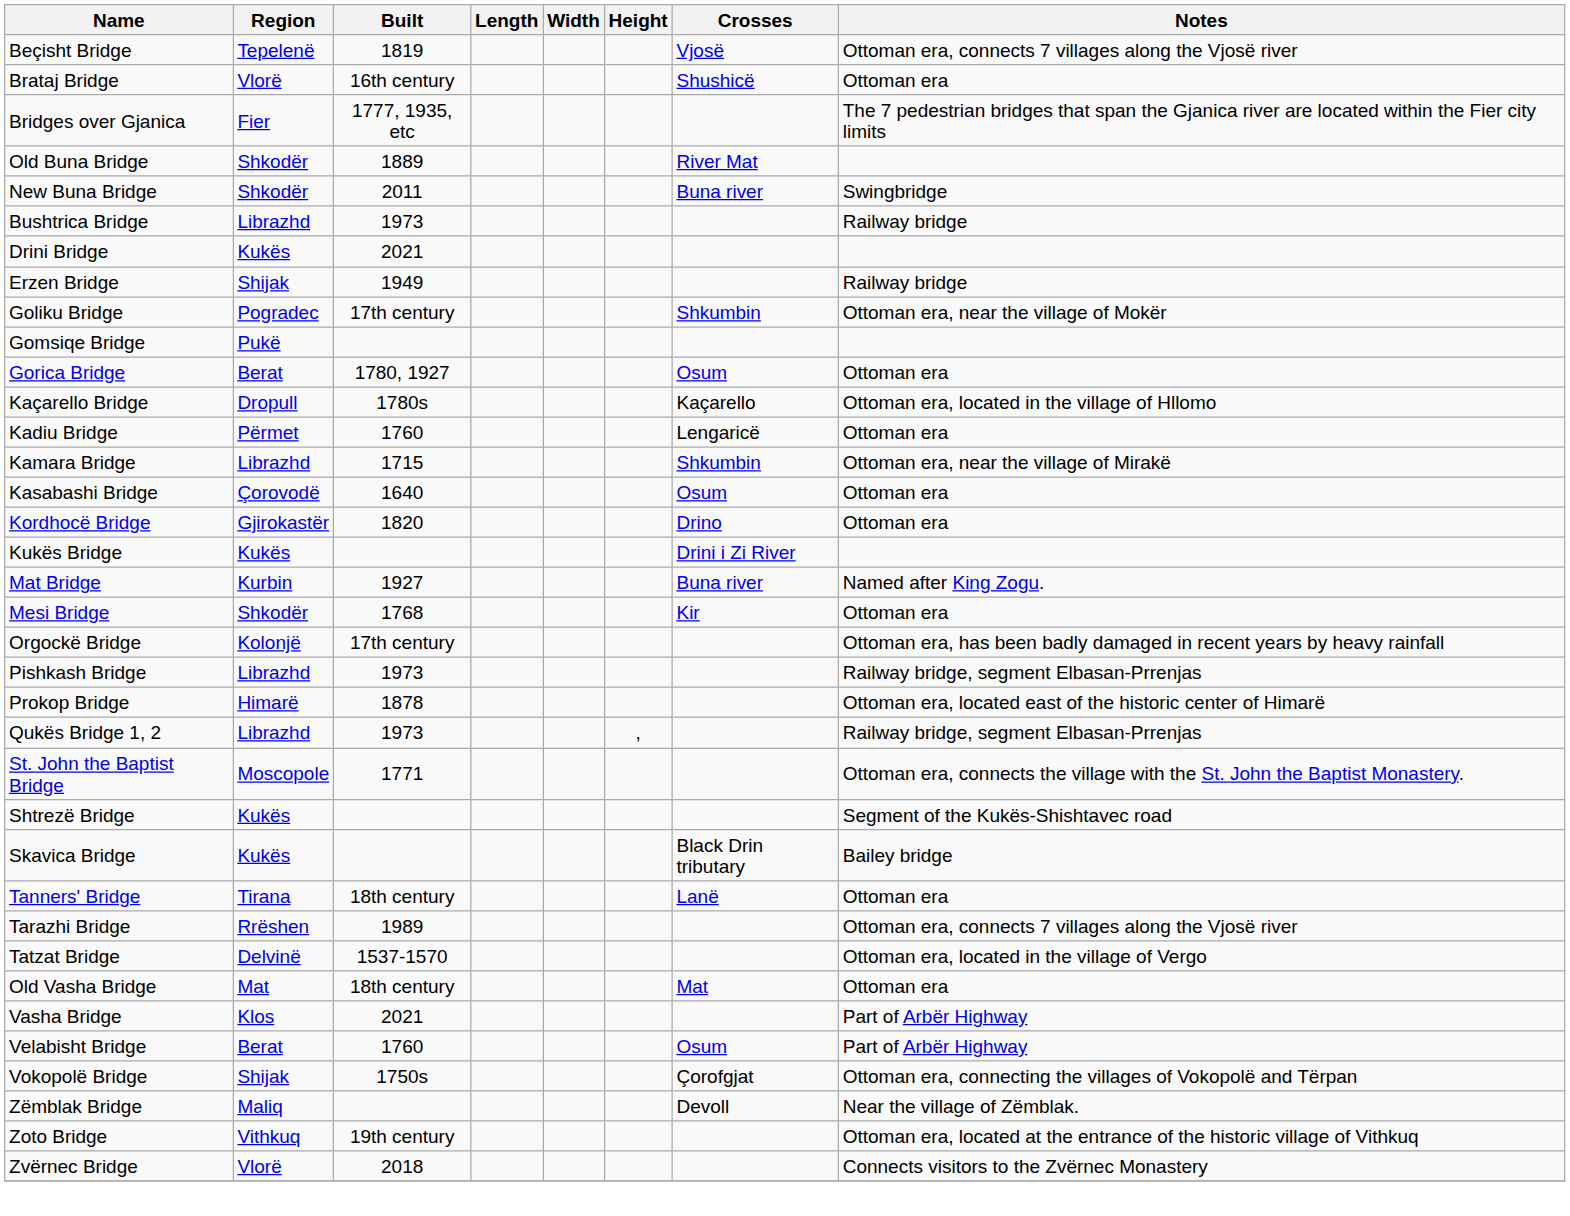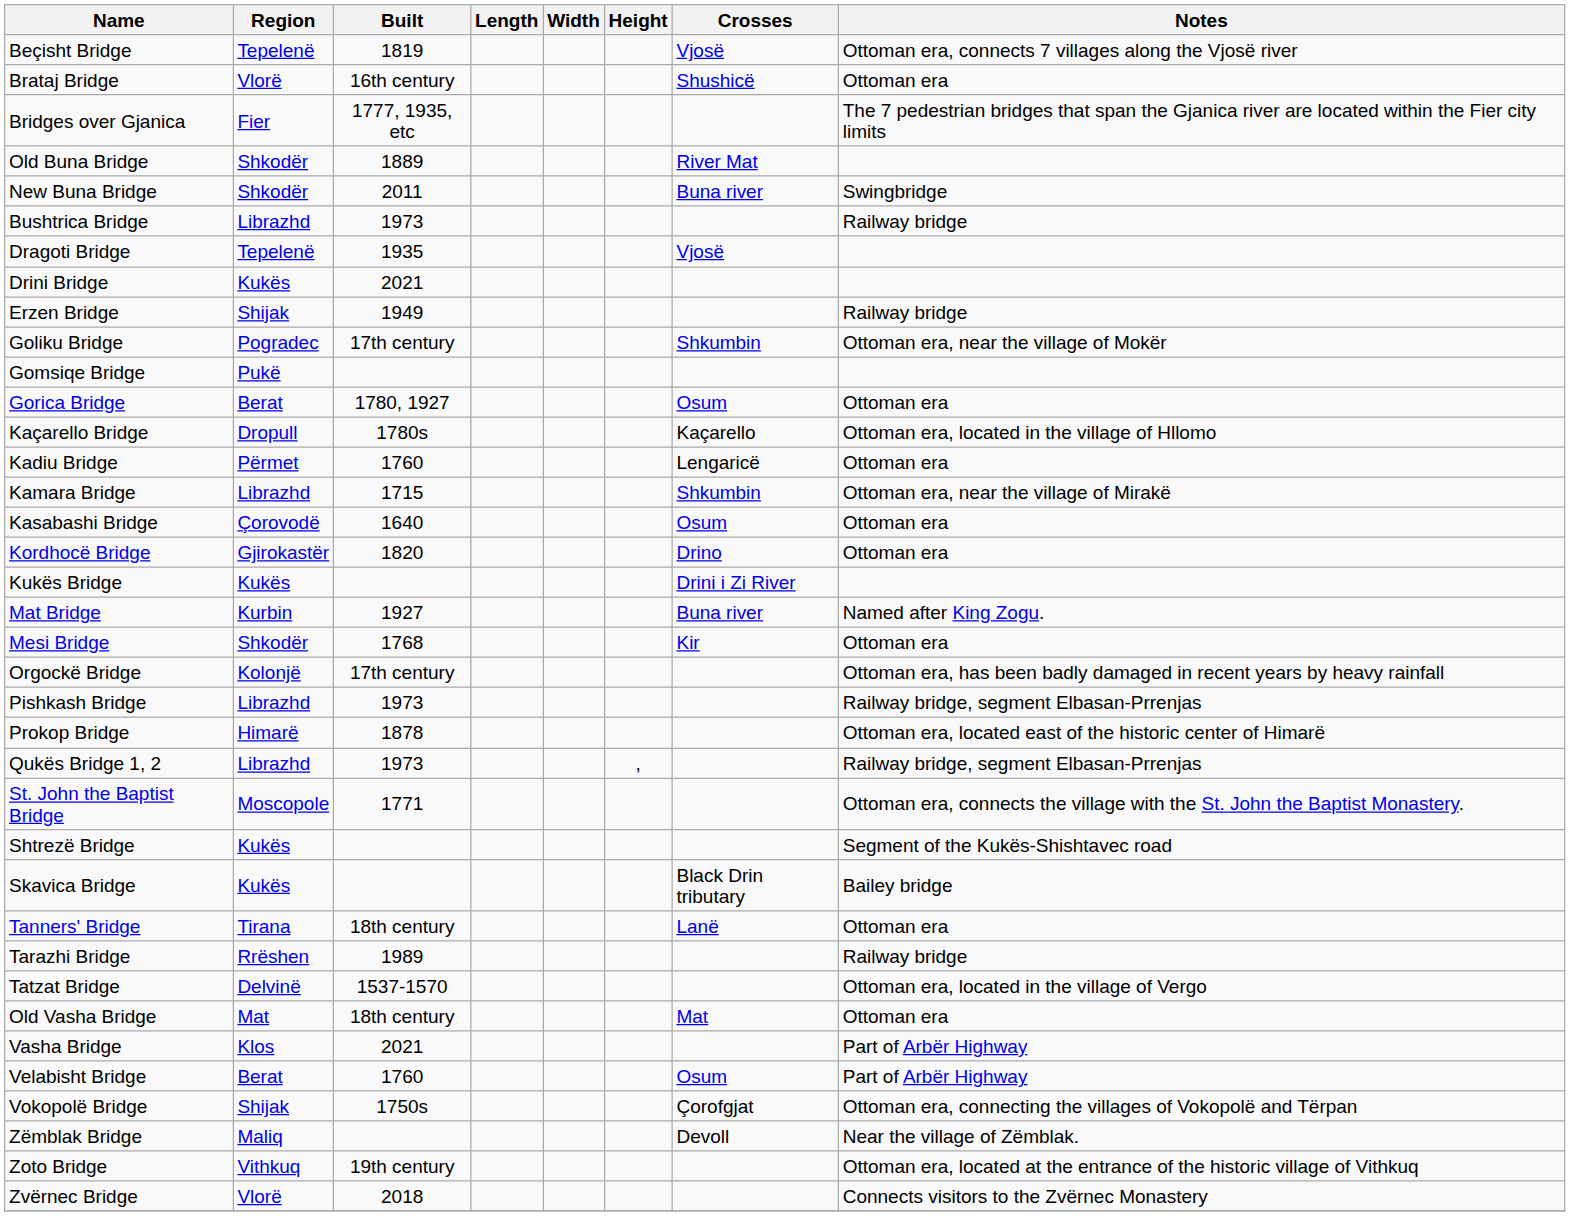+ row: (70, 252)
(1070, 926) Ottoman era, connects 7 villages along the Vjosë river -> (905, 956) Railway bridge
